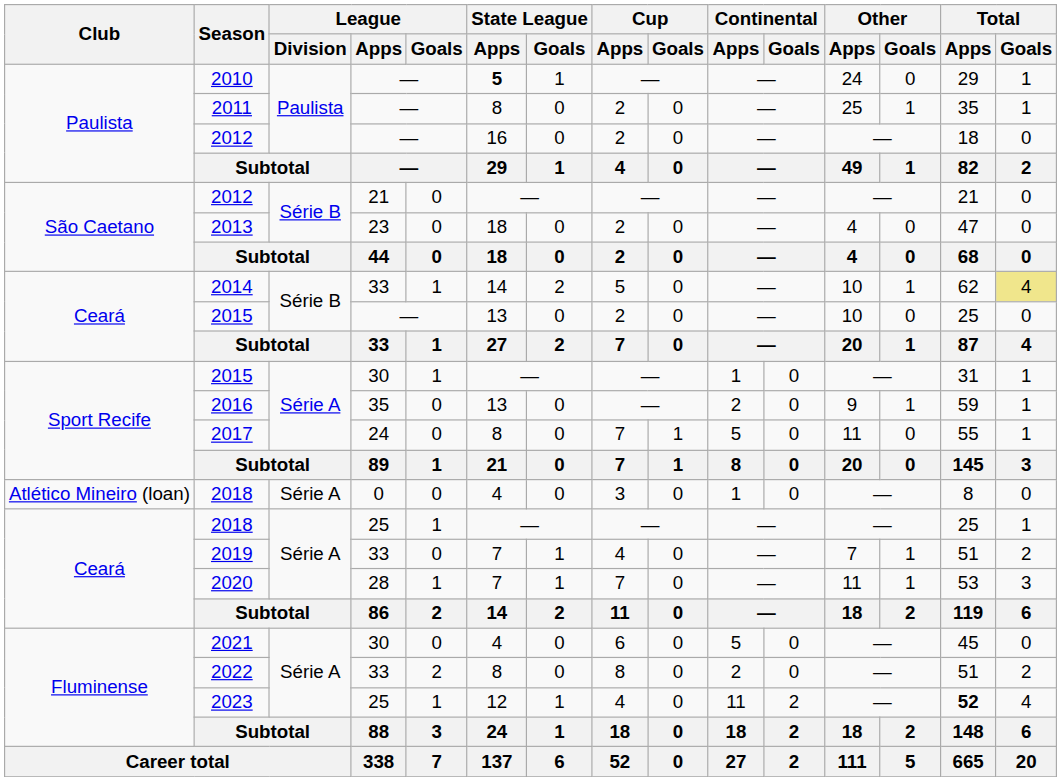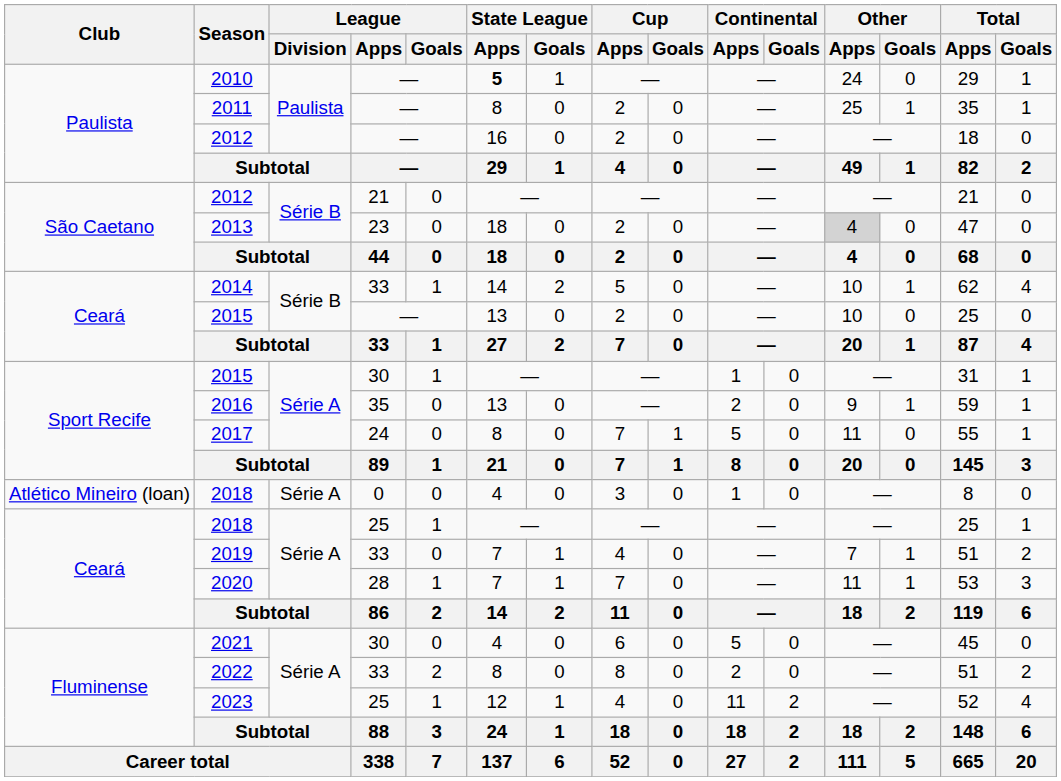(852, 227) no background -> (852, 227) lightgrey background
(1026, 286) khaki background -> (1026, 286) no background
(968, 702) bold -> (968, 702) normal
